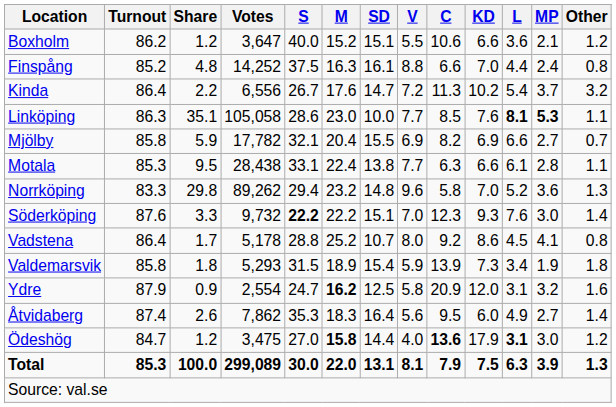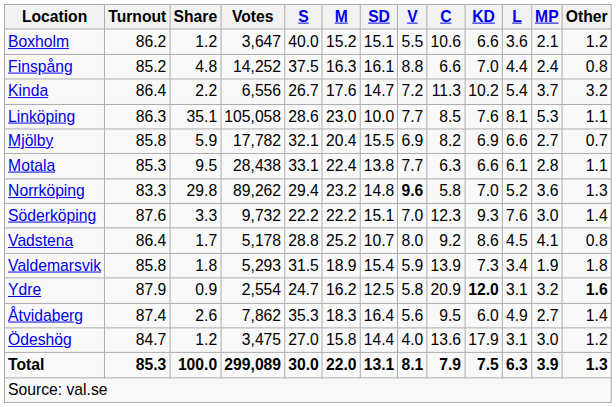(517, 116) bold -> (517, 116) normal
(548, 116) bold -> (548, 116) normal
(412, 191) normal -> (412, 191) bold
(304, 215) bold -> (304, 215) normal
(341, 290) bold -> (341, 290) normal
(484, 290) normal -> (484, 290) bold
(597, 290) normal -> (597, 290) bold
(341, 340) bold -> (341, 340) normal
(446, 340) bold -> (446, 340) normal
(517, 340) bold -> (517, 340) normal
